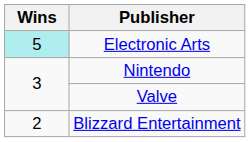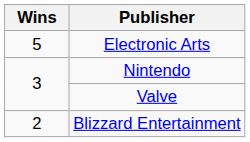(37, 44) paleturquoise background -> (37, 44) no background
